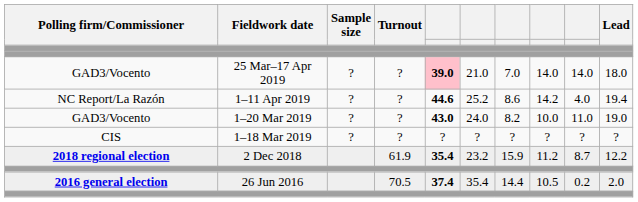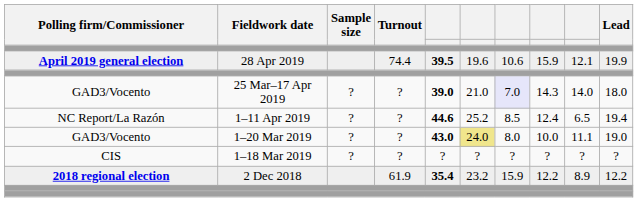+ row: (111, 60)
(442, 73) pink background -> (442, 92) no background
(512, 73) no background -> (512, 92) lavender background
(547, 73) 14.0 -> (547, 92) 14.3
(512, 99) 8.6 -> (512, 118) 8.5
(547, 99) 14.2 -> (547, 118) 12.4
(582, 99) 4.0 -> (582, 118) 6.5
(477, 118) no background -> (477, 137) khaki background
(512, 118) 8.2 -> (512, 137) 8.0
(582, 118) 11.0 -> (582, 137) 11.1
(547, 156) 11.2 -> (547, 175) 12.2
(582, 156) 8.7 -> (582, 175) 8.9
- row: (111, 181)
